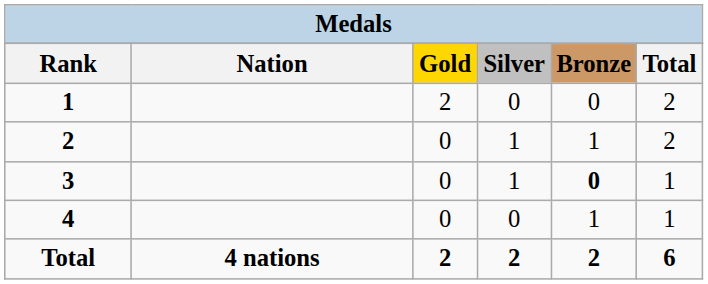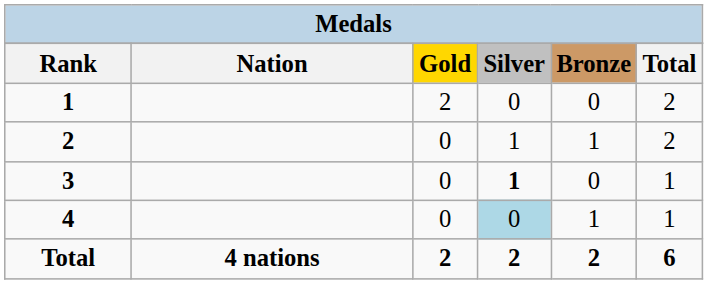(514, 180) normal -> (514, 180) bold
(594, 180) bold -> (594, 180) normal
(514, 219) no background -> (514, 219) lightblue background
